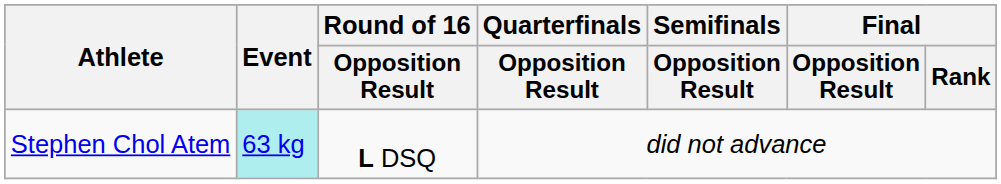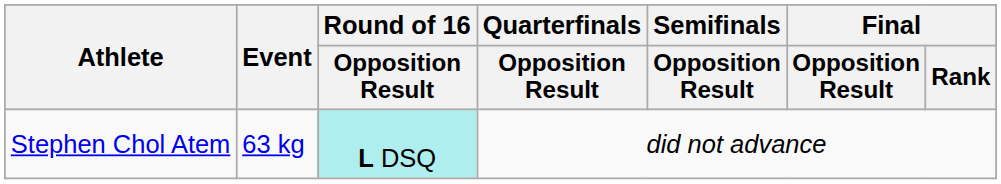(273, 144) paleturquoise background -> (273, 144) no background
(397, 159) no background -> (397, 159) paleturquoise background
